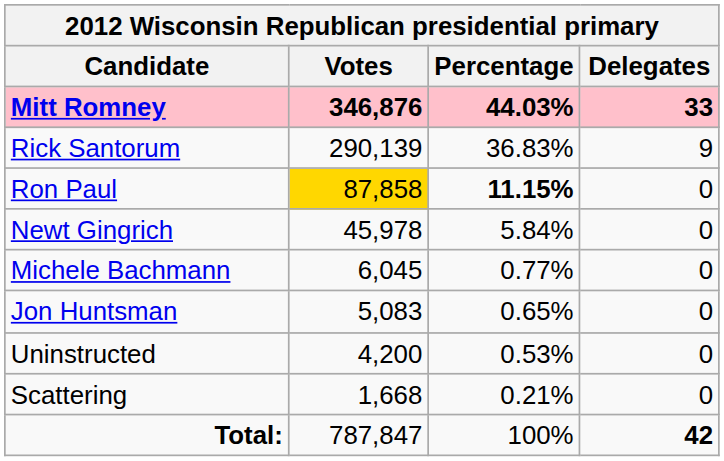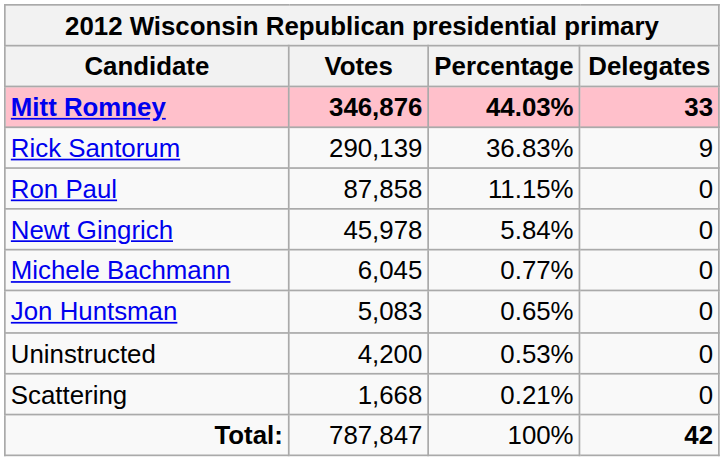(383, 189) gold background -> (383, 189) no background
(531, 189) bold -> (531, 189) normal
